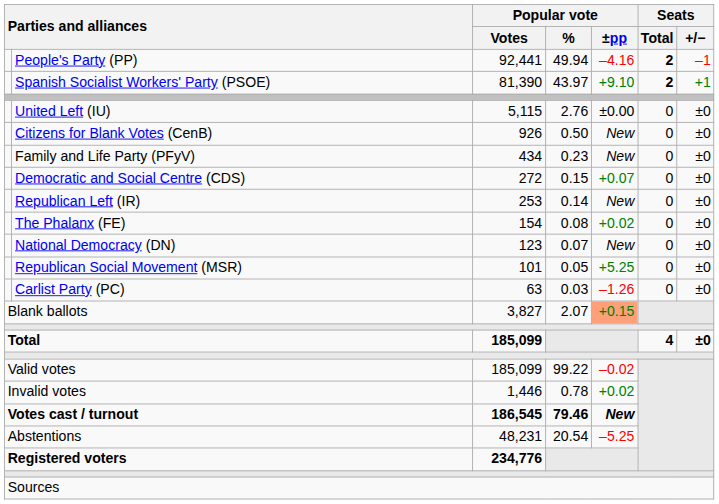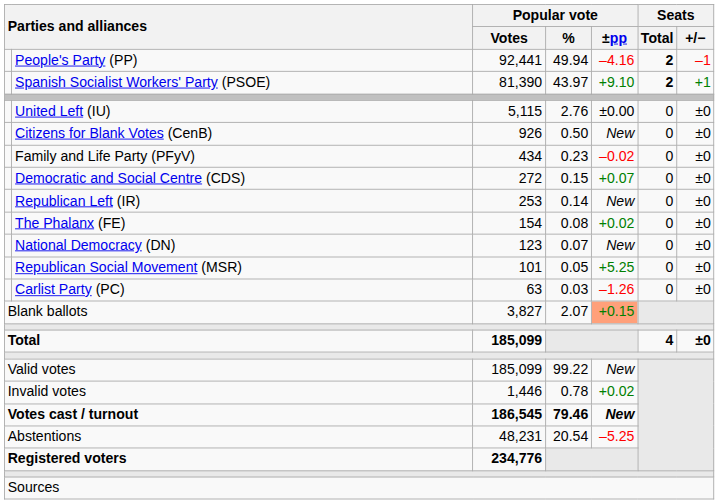(620, 156) New -> (617, 156) –0.02
(617, 370) –0.02 -> (620, 370) New
